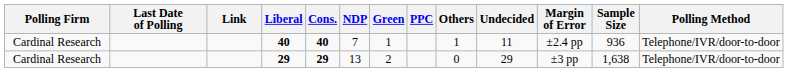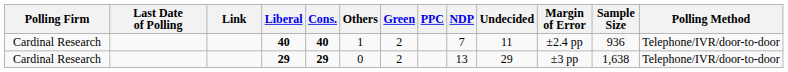columns swapped: (355, 19) <-> (456, 19)
(389, 42) 1 -> (399, 42) 2
